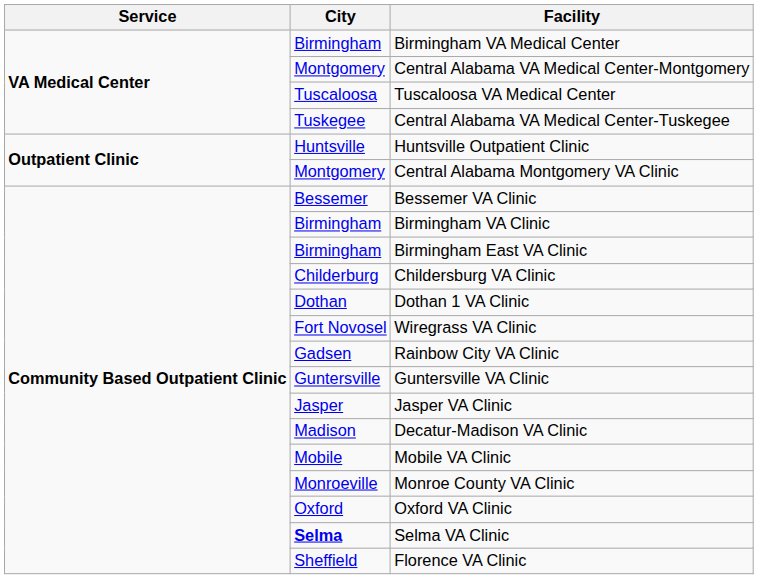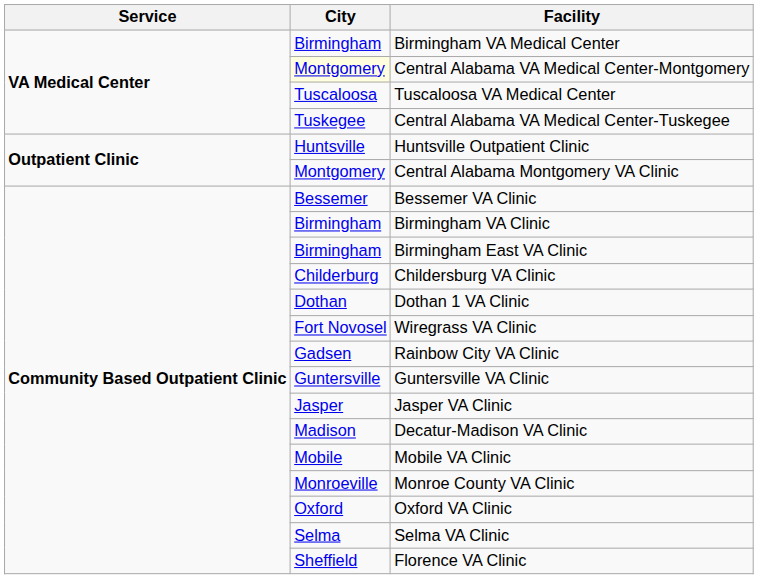(340, 69) no background -> (340, 69) lightyellow background
(318, 535) bold -> (317, 535) normal
